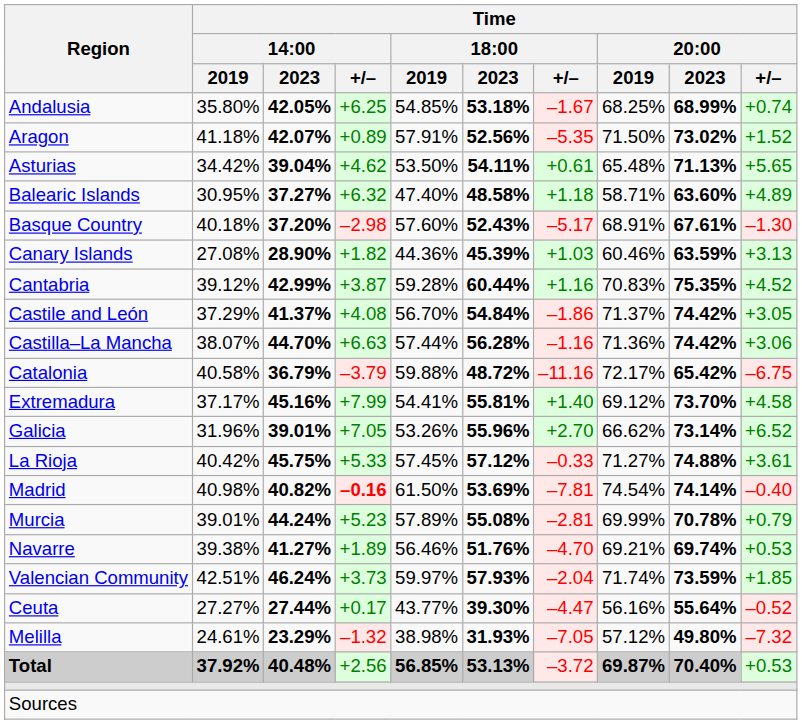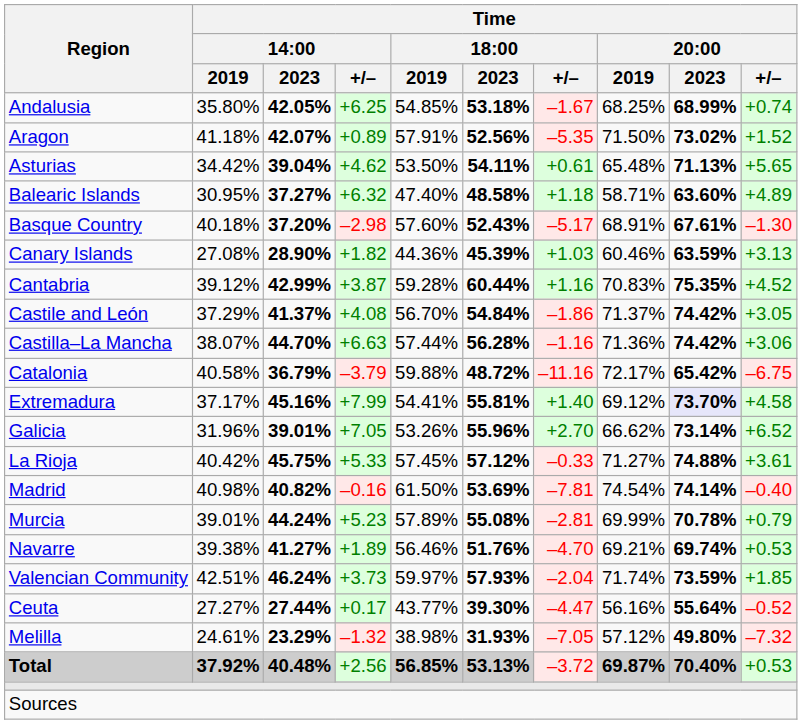(705, 401) no background -> (705, 401) lavender background
(363, 490) bold -> (363, 490) normal
